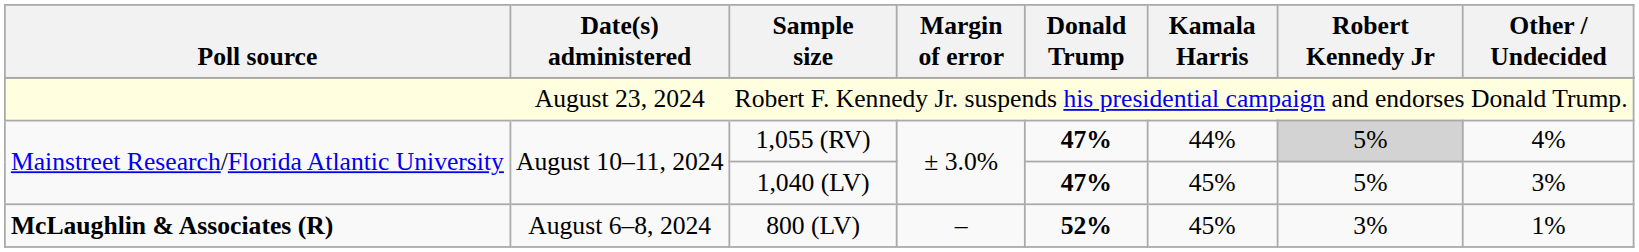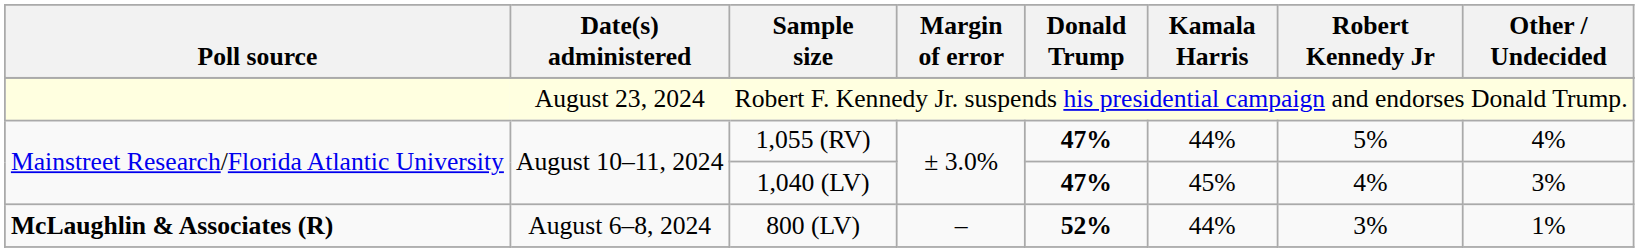(1370, 140) lightgrey background -> (1370, 140) no background
(1370, 183) 5% -> (1370, 183) 4%
(1212, 225) 45% -> (1212, 225) 44%
